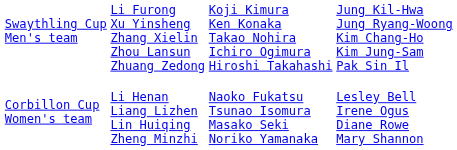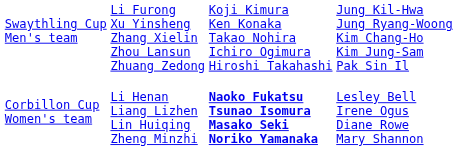(263, 118) normal -> (263, 118) bold
